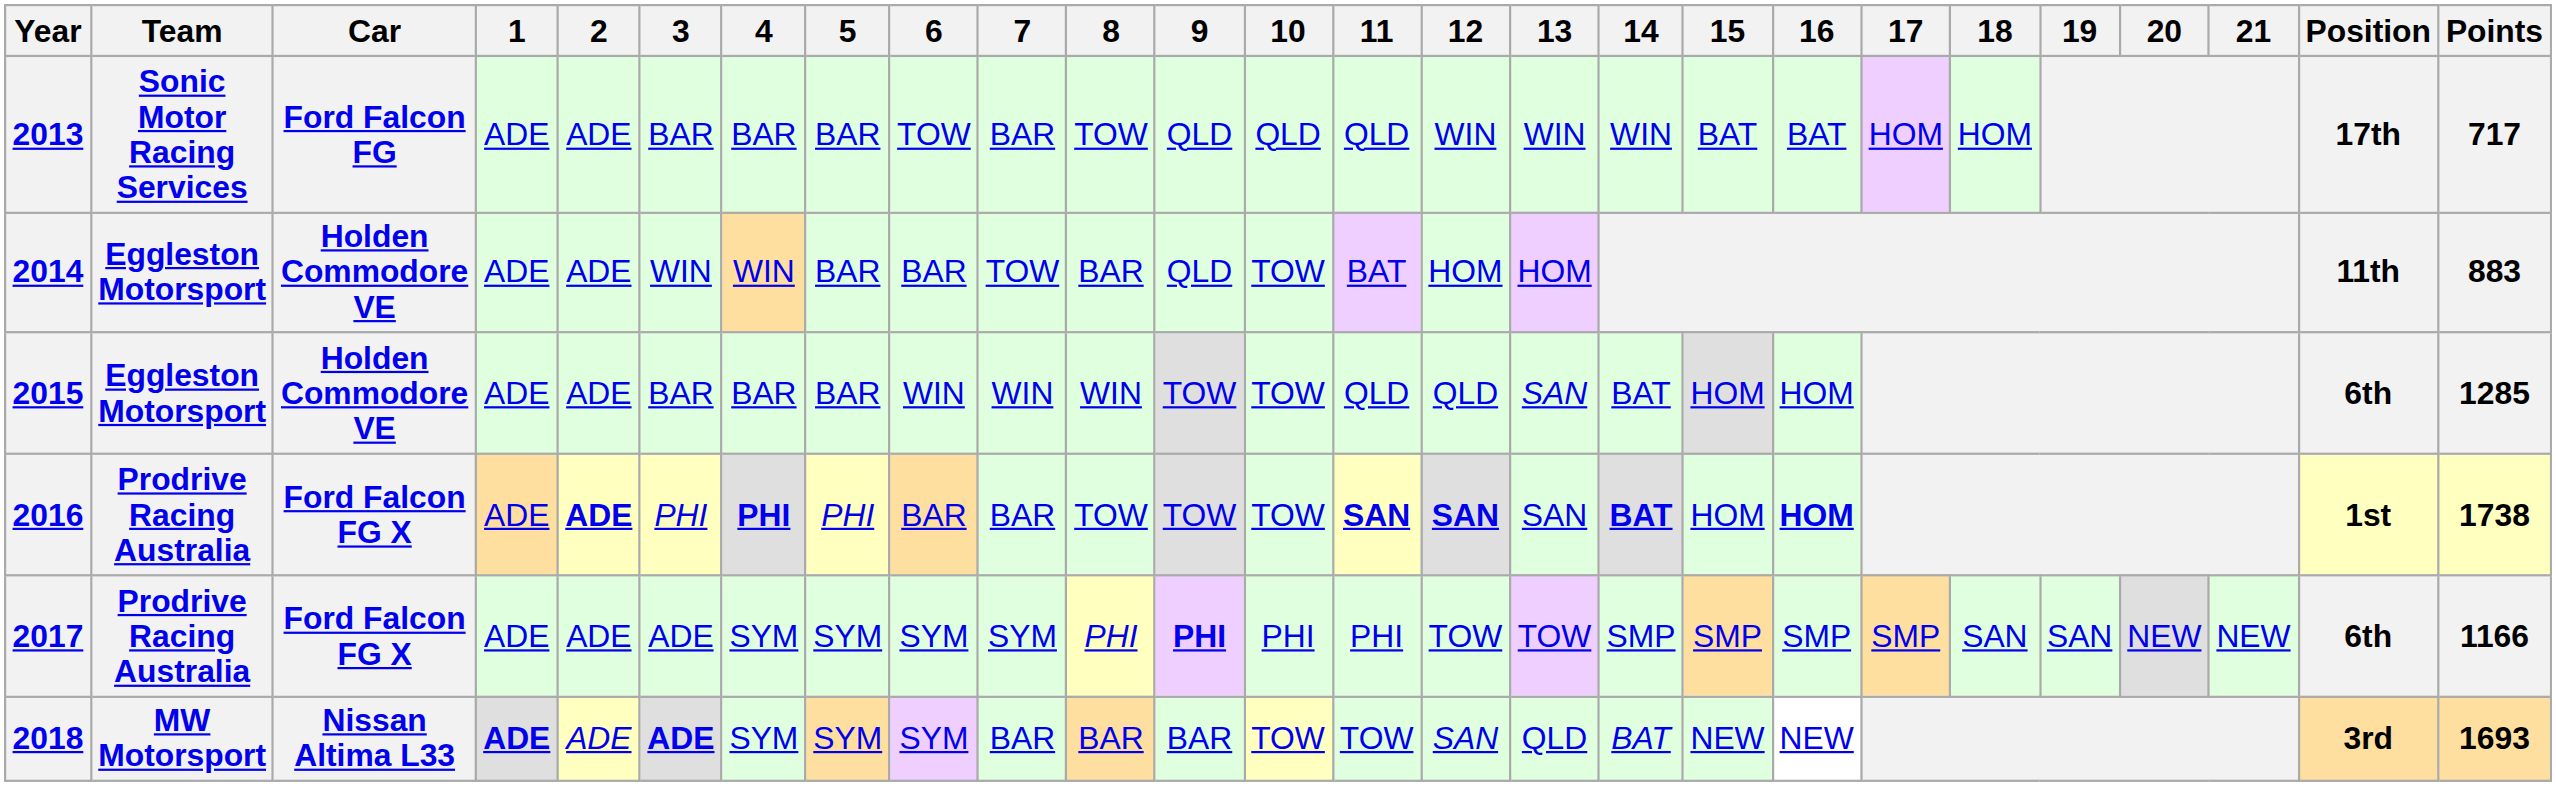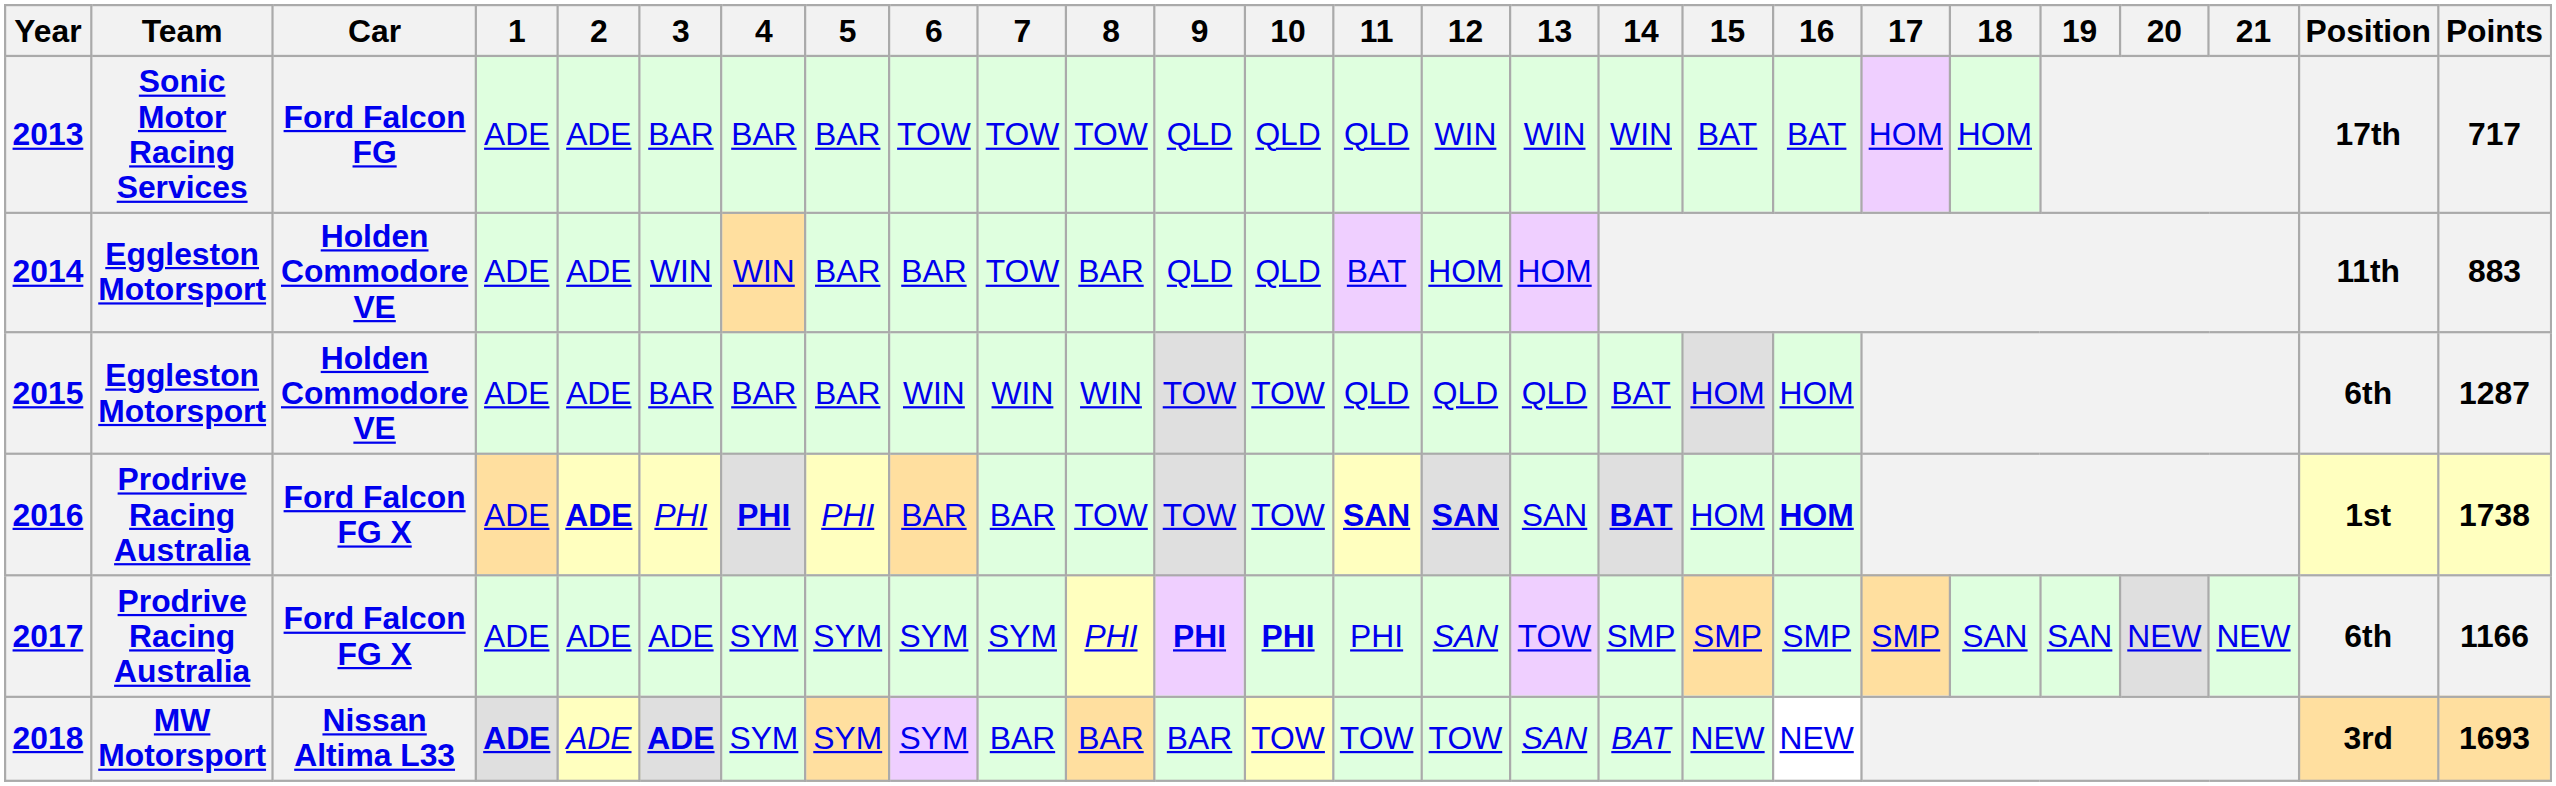(1022, 134) BAR -> (1022, 134) TOW
(1288, 273) TOW -> (1288, 273) QLD
(1555, 394) SAN -> (1555, 394) QLD
(2494, 394) 1285 -> (2494, 394) 1287
(1288, 636) normal -> (1288, 636) bold
(1465, 636) TOW -> (1465, 636) SAN
(1465, 739) SAN -> (1465, 739) TOW
(1555, 739) QLD -> (1555, 739) SAN
